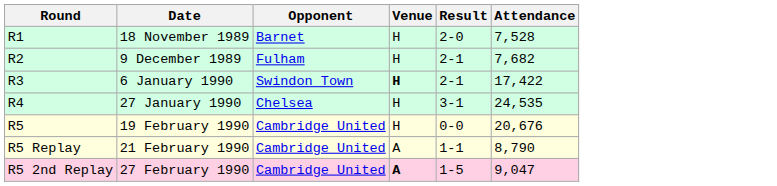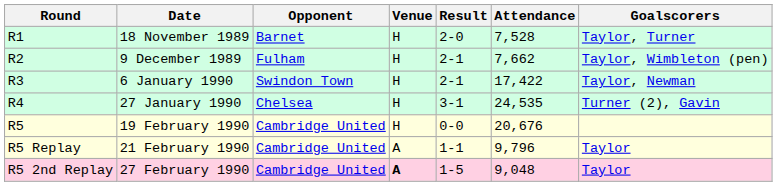+ column: (675, 16)
(515, 60) 7,682 -> (515, 60) 7,662
(396, 82) bold -> (396, 82) normal
(515, 148) 8,790 -> (515, 148) 9,796
(515, 170) 9,047 -> (515, 170) 9,048
